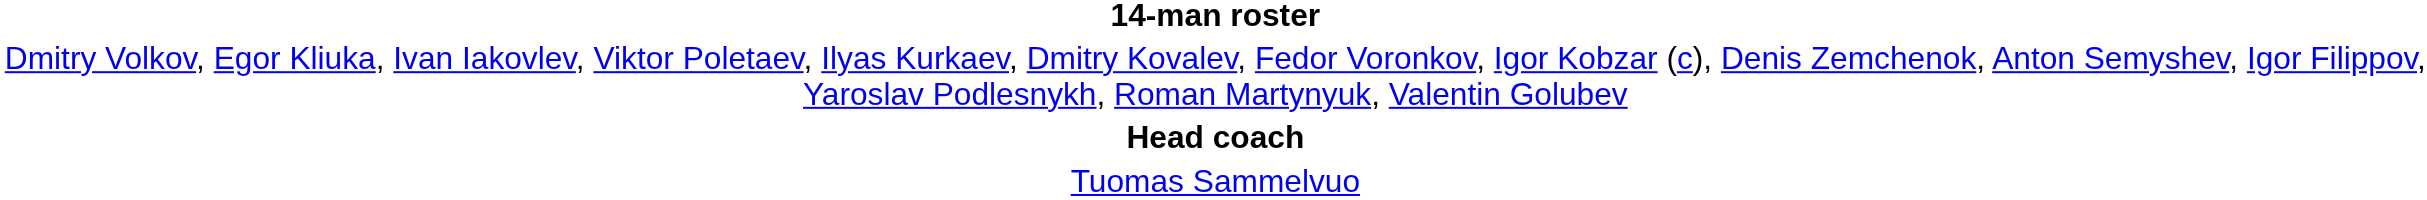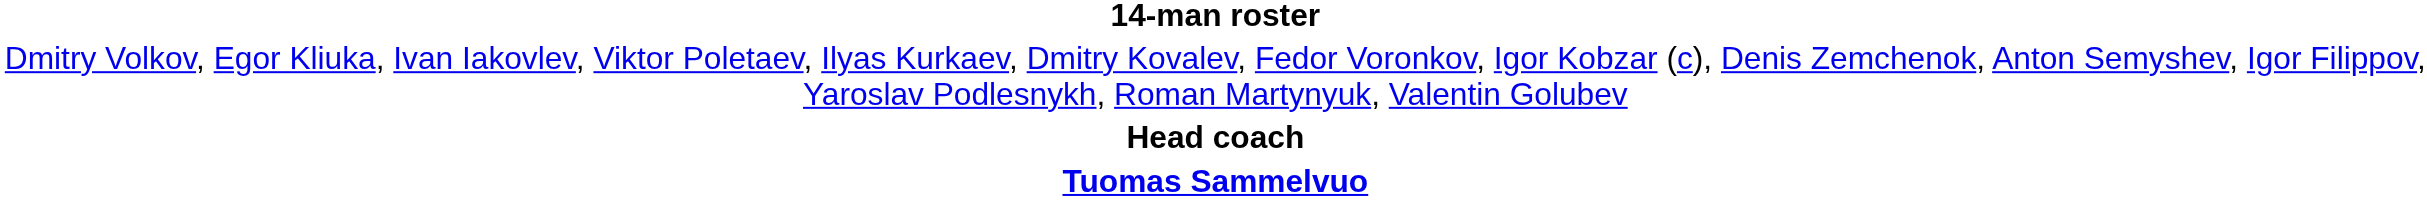(1215, 181) normal -> (1215, 181) bold
